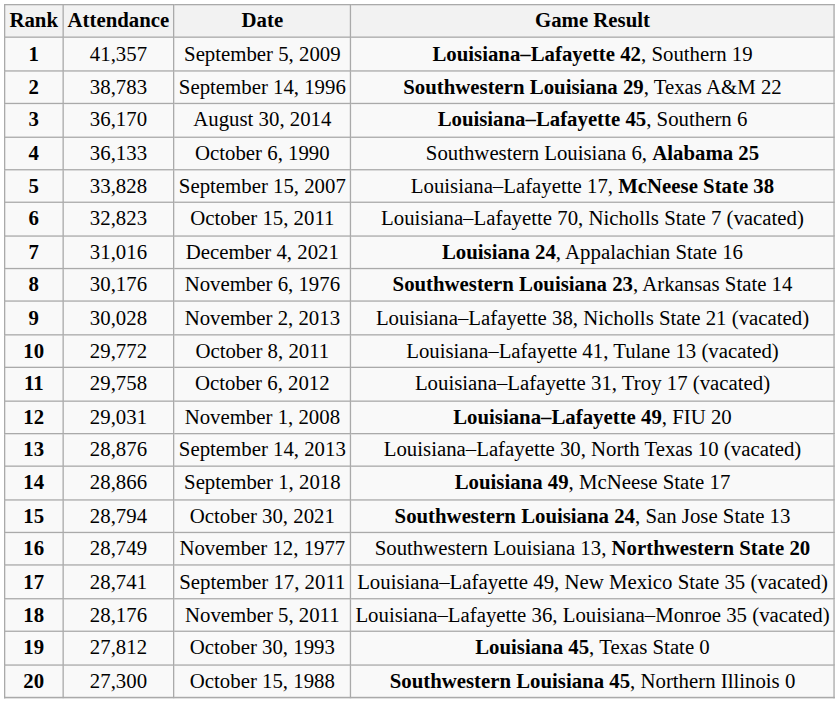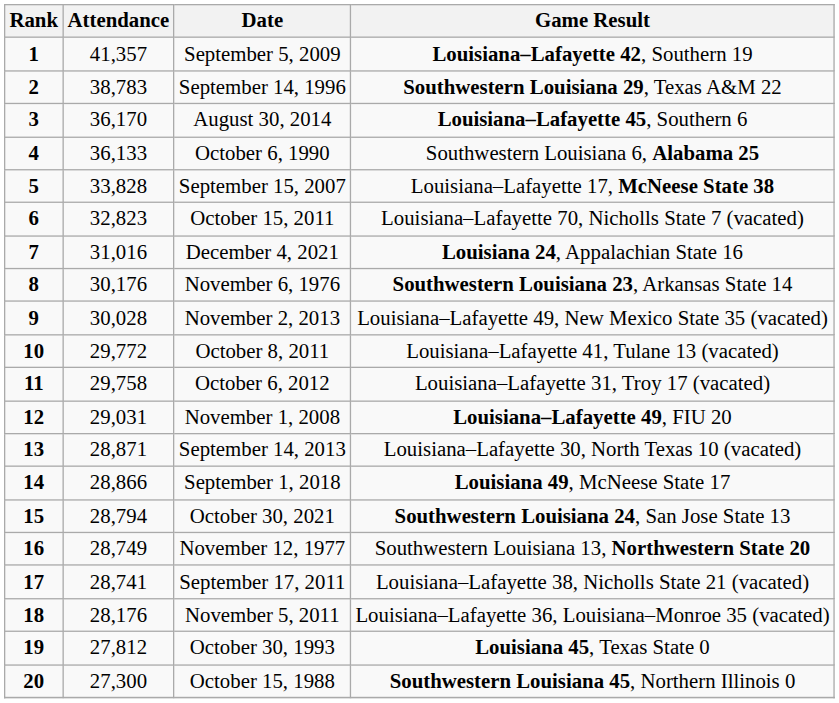(592, 317) Louisiana–Lafayette 38, Nicholls State 21 (vacated) -> (592, 317) Louisiana–Lafayette 49, New Mexico State 35 (vacated)
(118, 449) 28,876 -> (118, 449) 28,871
(592, 581) Louisiana–Lafayette 49, New Mexico State 35 (vacated) -> (592, 581) Louisiana–Lafayette 38, Nicholls State 21 (vacated)
